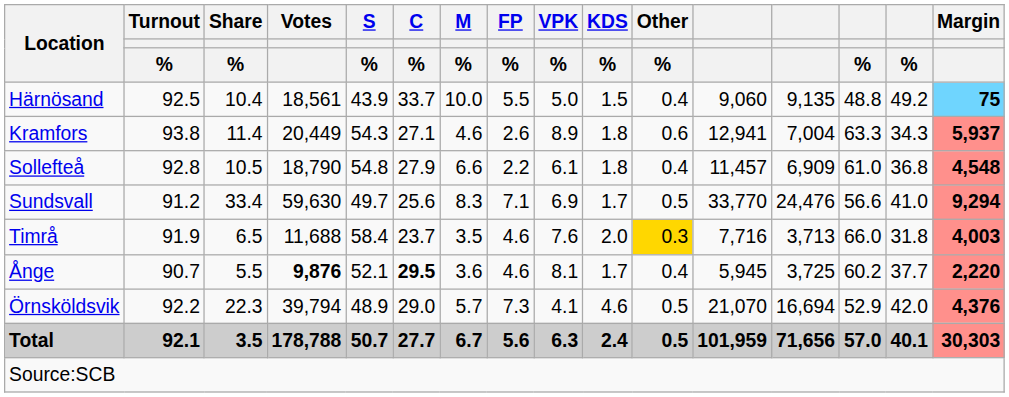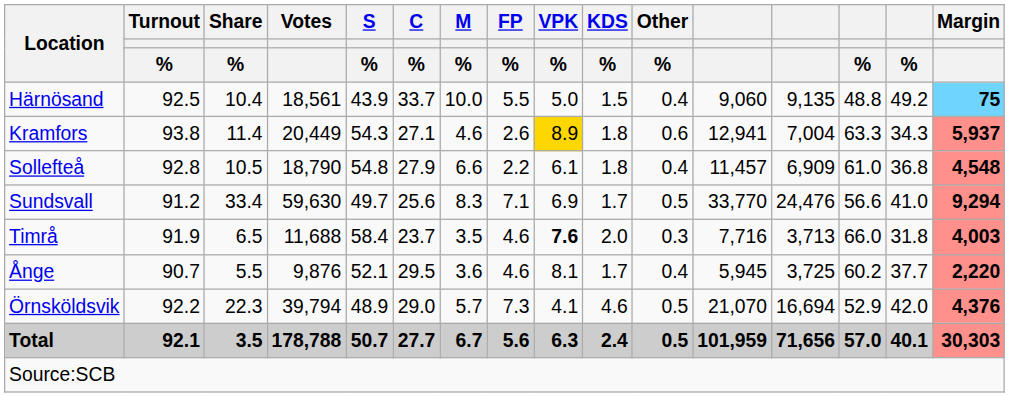(565, 133) no background -> (565, 133) gold background
(565, 237) normal -> (565, 237) bold
(675, 237) gold background -> (675, 237) no background
(317, 271) bold -> (317, 271) normal
(417, 271) bold -> (417, 271) normal
